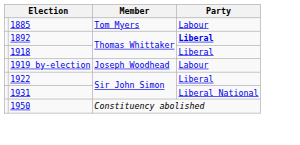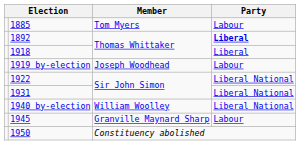(196, 79) Liberal -> (254, 79) Liberal National
+ row: (50, 106)
+ row: (20, 120)
